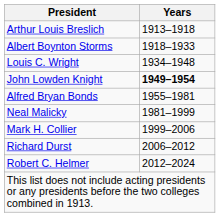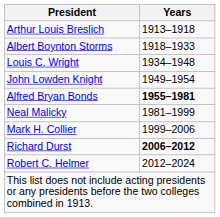(169, 79) bold -> (169, 79) normal
(169, 96) normal -> (169, 96) bold
(169, 146) normal -> (169, 146) bold
